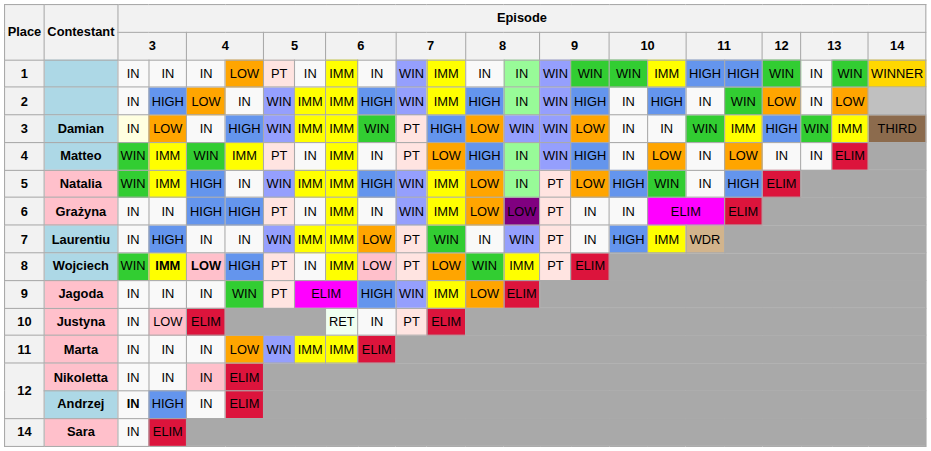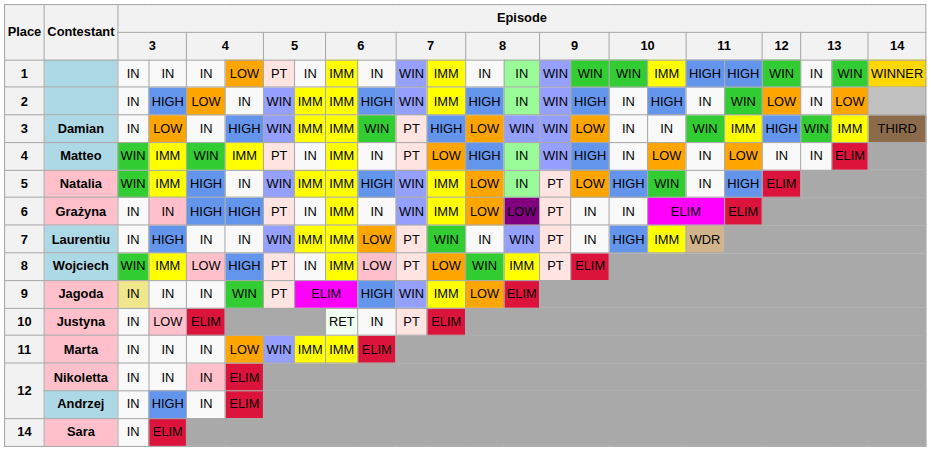(133, 129) lightyellow background -> (133, 129) no background
(168, 211) no background -> (168, 211) pink background
(168, 267) bold -> (168, 267) normal
(206, 267) bold -> (206, 267) normal
(133, 294) no background -> (133, 294) khaki background
(133, 405) bold -> (133, 405) normal
